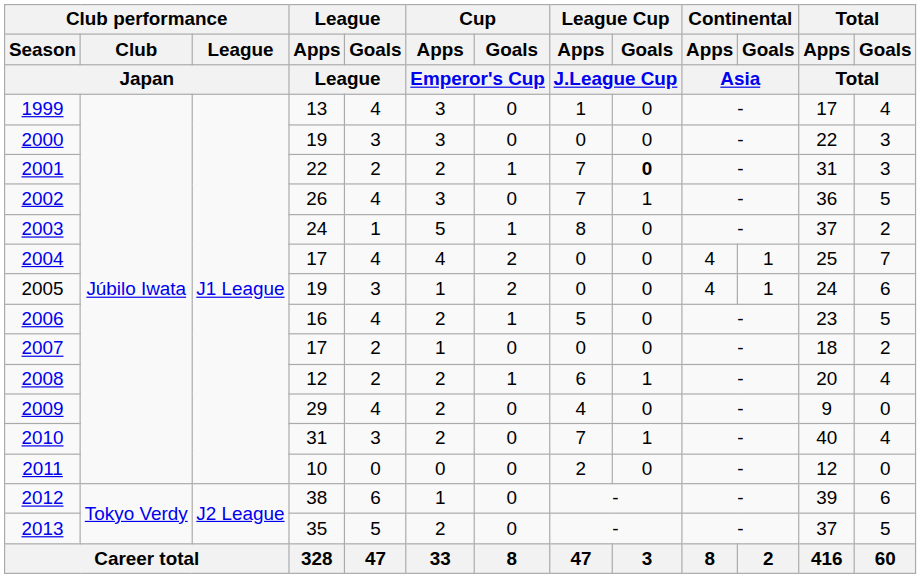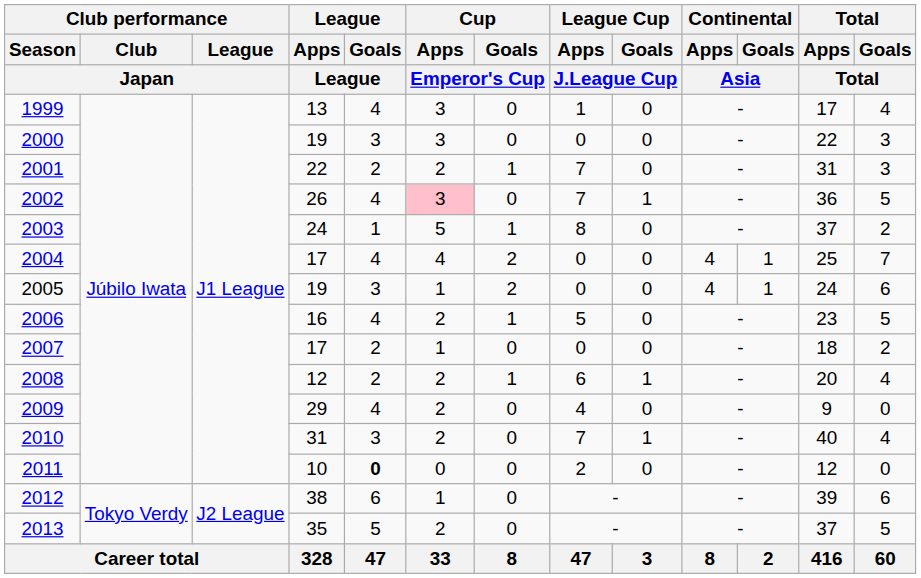(647, 169) bold -> (647, 169) normal
(440, 199) no background -> (440, 199) pink background
(375, 468) normal -> (375, 468) bold
